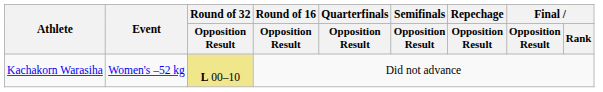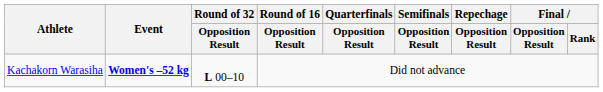(147, 70) normal -> (149, 70) bold
(220, 77) khaki background -> (224, 77) no background
